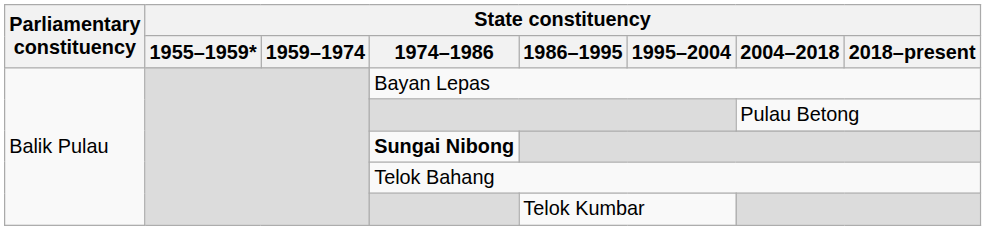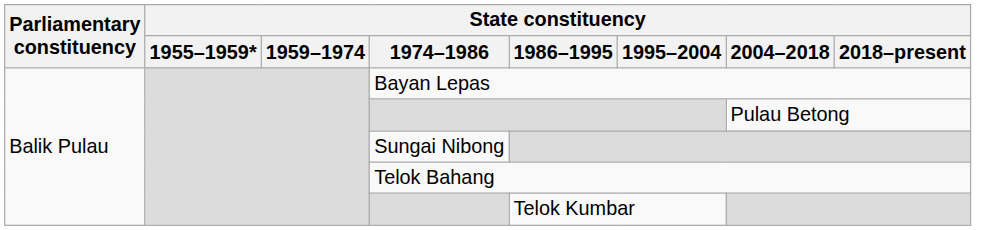(444, 146) bold -> (439, 146) normal
